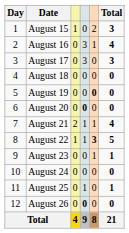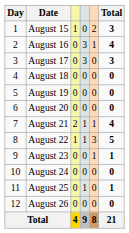(94, 92) bold -> (94, 92) normal
(85, 108) bold -> (85, 108) normal
(94, 140) bold -> (94, 140) normal
(85, 204) bold -> (85, 204) normal
